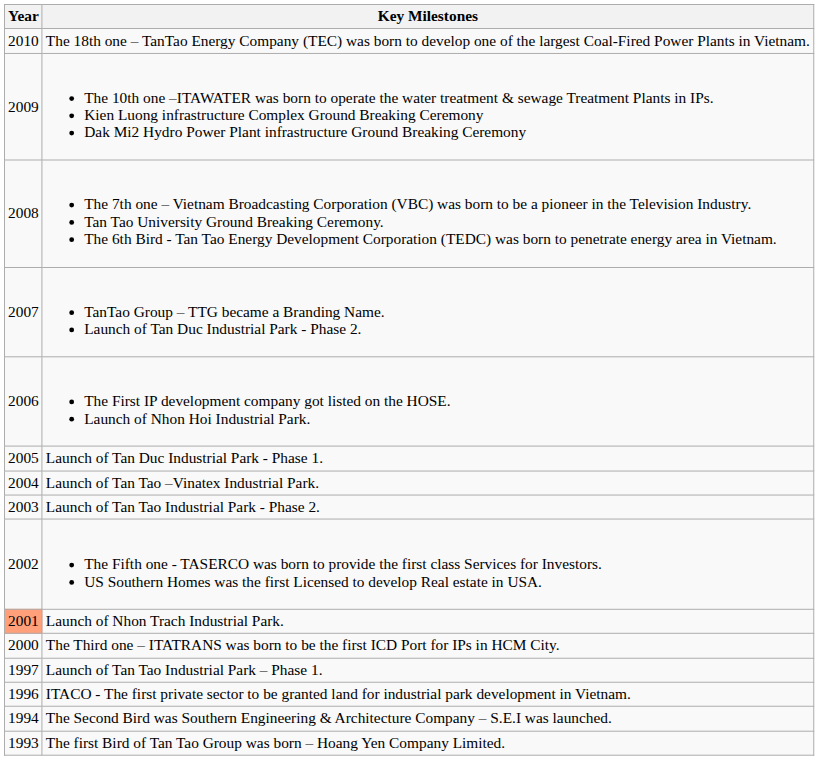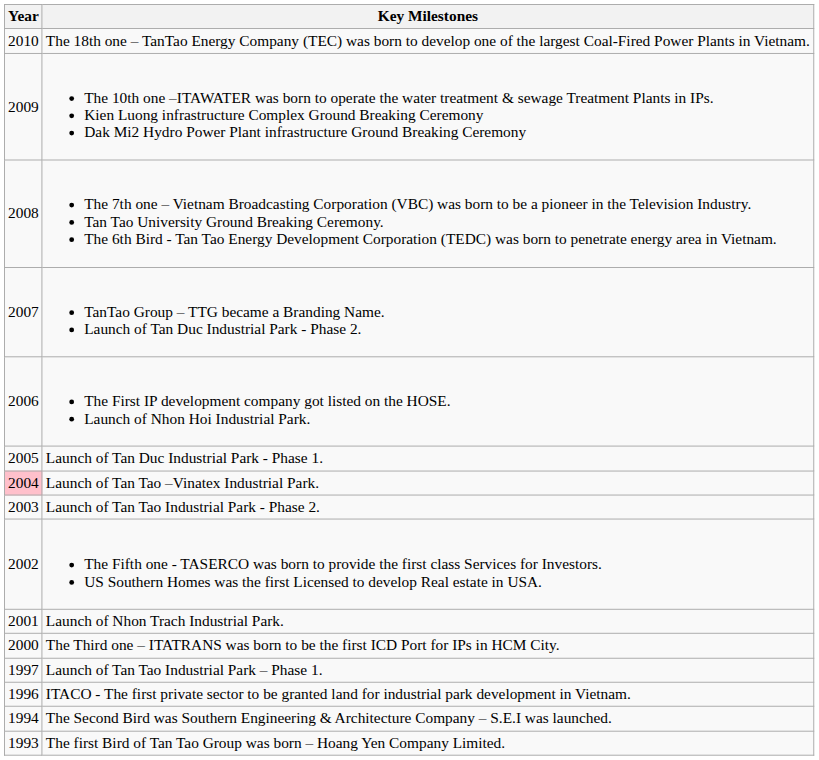(23, 482) no background -> (23, 482) pink background
(23, 621) lightsalmon background -> (23, 621) no background
